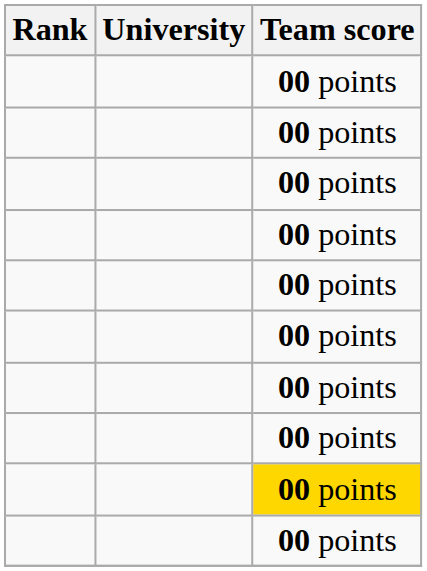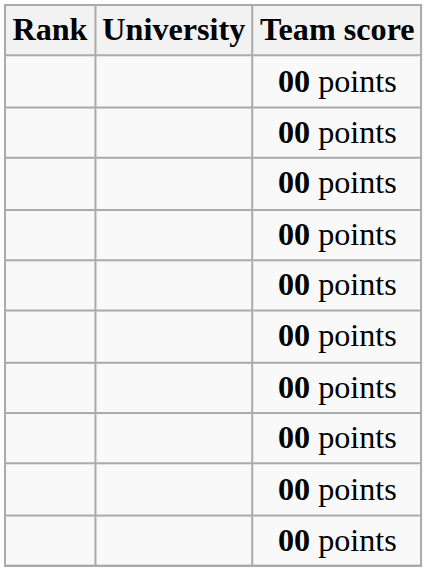(337, 489) gold background -> (337, 489) no background
